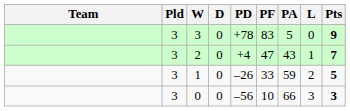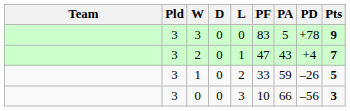columns swapped: (311, 14) <-> (243, 14)
